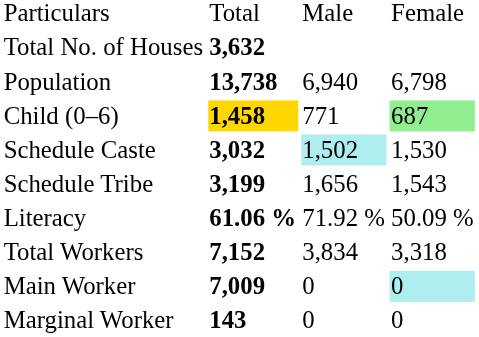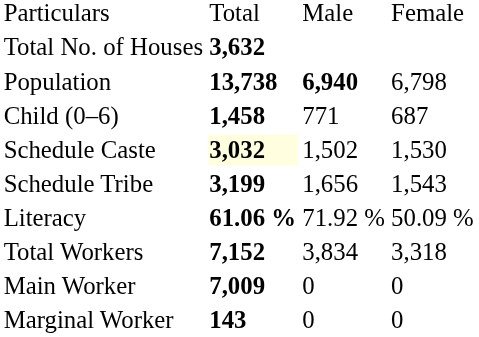(330, 81) normal -> (330, 81) bold
(237, 115) gold background -> (237, 115) no background
(410, 115) lightgreen background -> (410, 115) no background
(237, 149) no background -> (237, 149) lightyellow background
(330, 149) paleturquoise background -> (330, 149) no background
(397, 286) paleturquoise background -> (397, 286) no background
